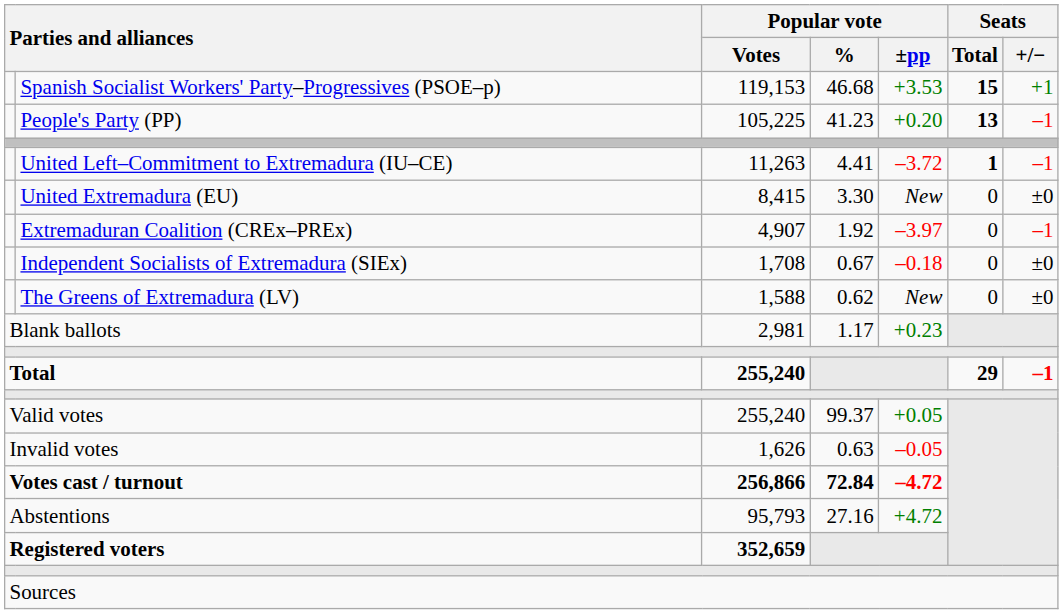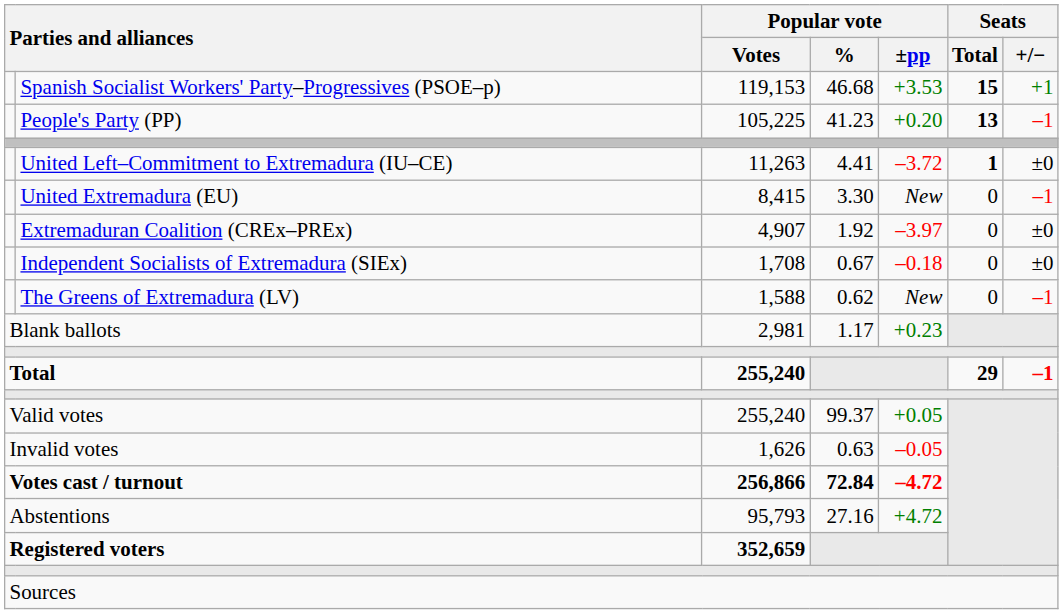(1043, 163) –1 -> (1042, 163) ±0
(1042, 196) ±0 -> (1043, 196) –1
(1043, 230) –1 -> (1042, 230) ±0
(1042, 296) ±0 -> (1043, 296) –1
